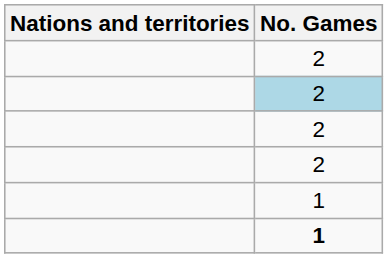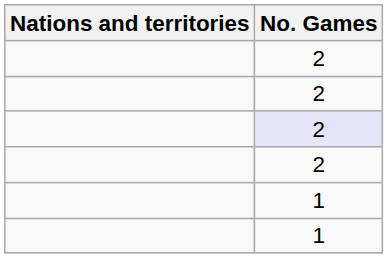(319, 94) lightblue background -> (319, 94) no background
(319, 129) no background -> (319, 129) lavender background
(319, 235) bold -> (319, 235) normal
